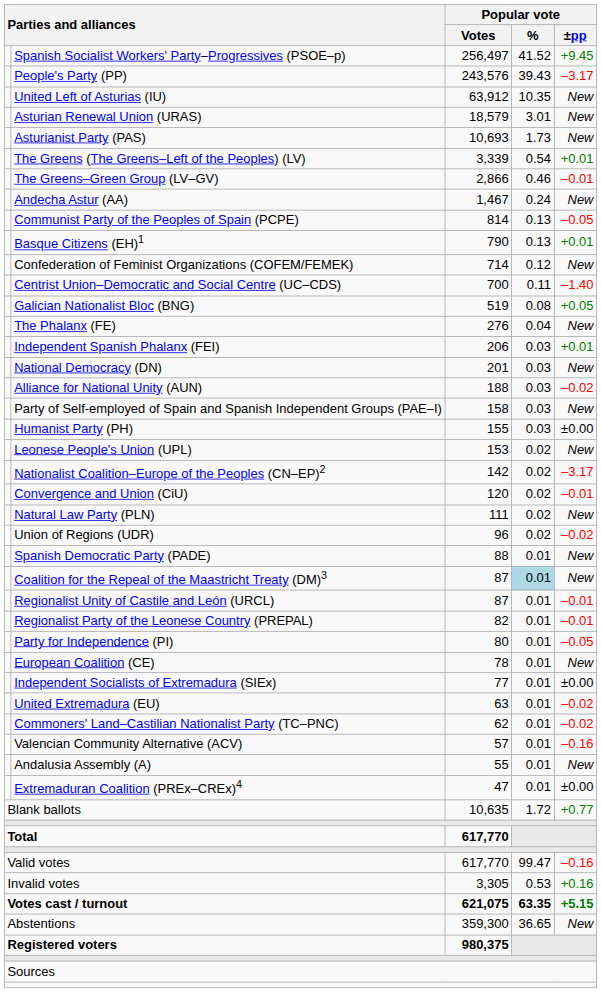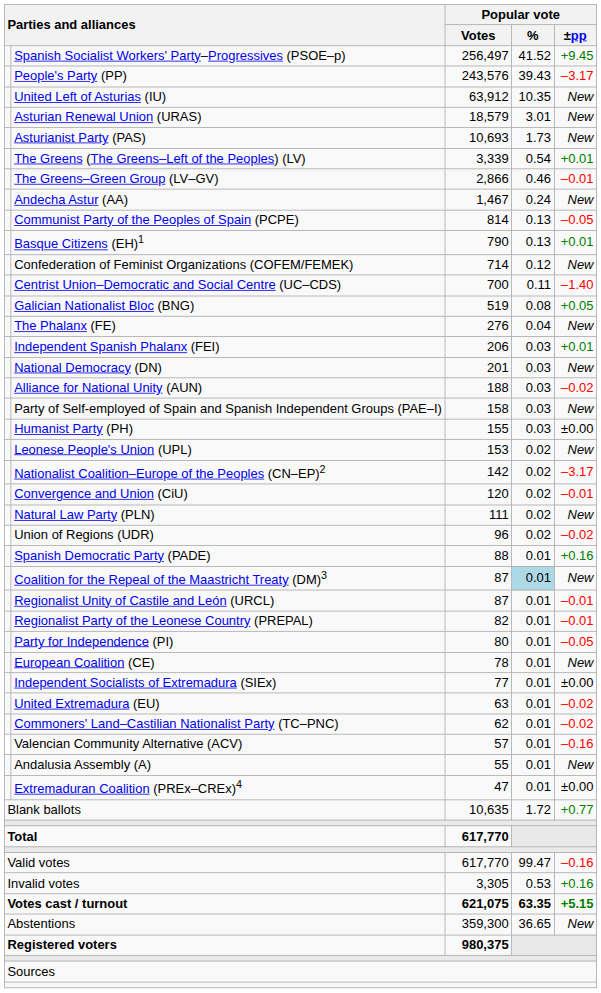(580, 556) New -> (577, 556) +0.16
